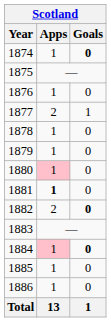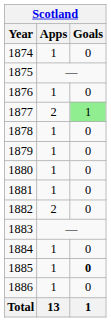(88, 53) bold -> (88, 53) normal
(88, 111) no background -> (88, 111) lightgreen background
(54, 170) pink background -> (54, 170) no background
(54, 190) bold -> (54, 190) normal
(88, 209) bold -> (88, 209) normal
(54, 248) pink background -> (54, 248) no background
(88, 248) bold -> (88, 248) normal
(88, 268) normal -> (88, 268) bold
